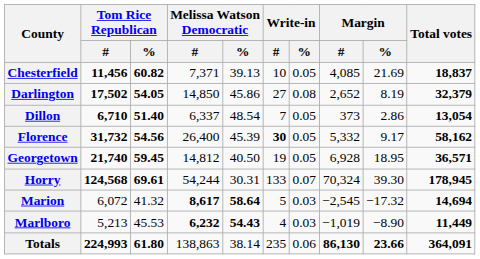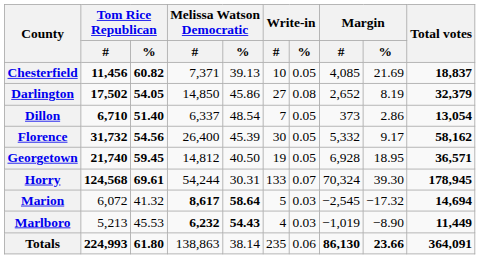(280, 136) bold -> (280, 136) normal
